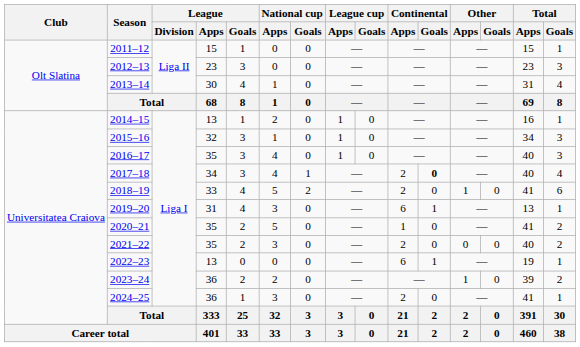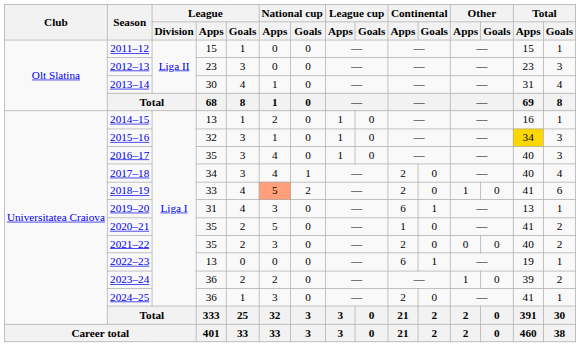(528, 137) no background -> (528, 137) gold background
(434, 173) bold -> (434, 173) normal
(275, 191) no background -> (275, 191) lightsalmon background
